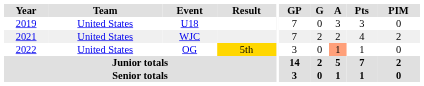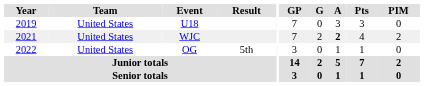(338, 36) normal -> (338, 36) bold
(247, 49) gold background -> (247, 49) no background
(338, 49) lightsalmon background -> (338, 49) no background
